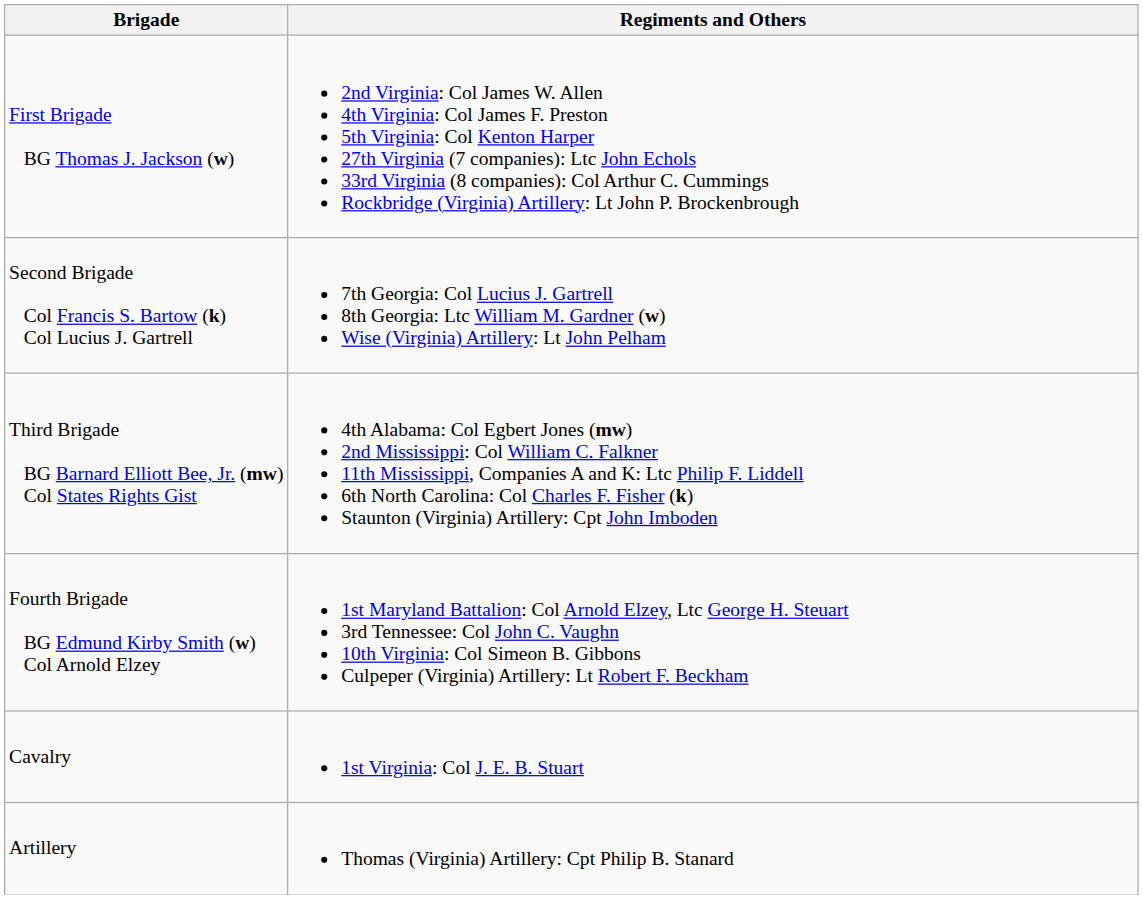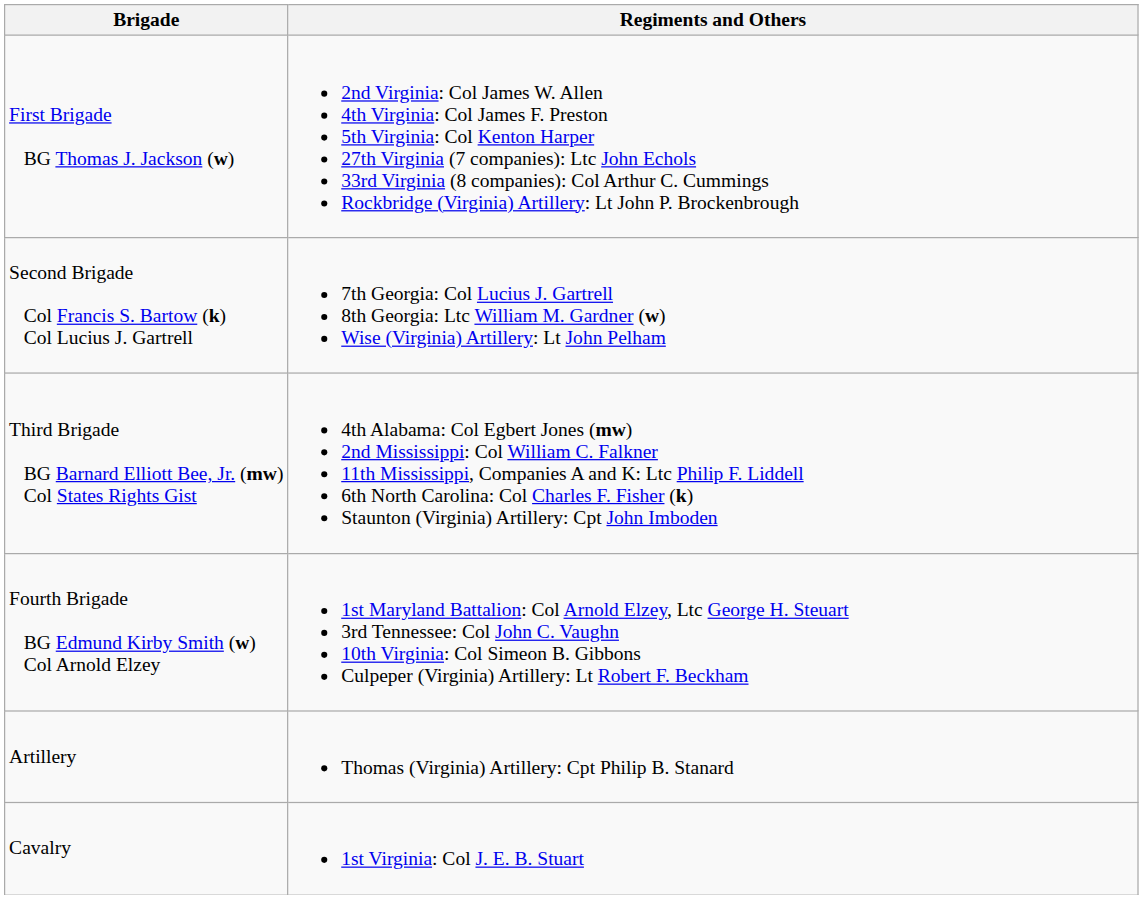rows swapped: (43, 848) <-> (40, 756)
